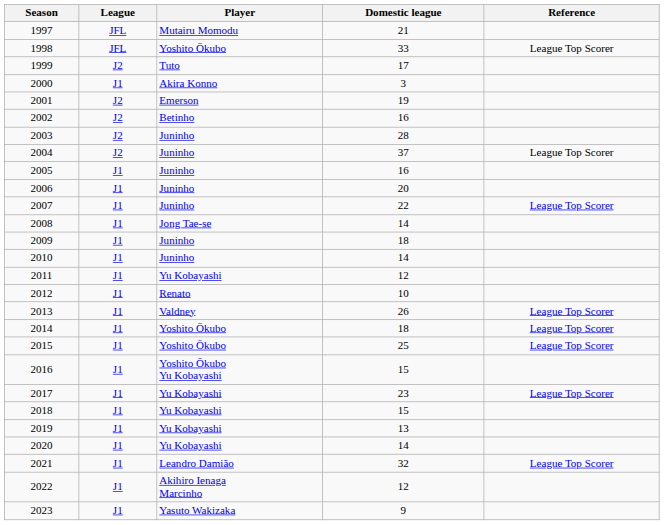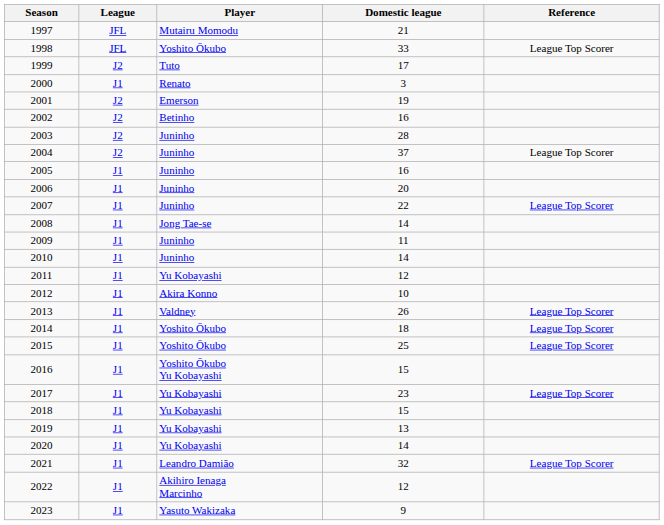(188, 83) Akira Konno -> (175, 83) Renato
(403, 240) 18 -> (403, 240) 11
(175, 293) Renato -> (188, 293) Akira Konno
